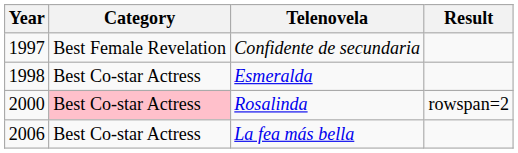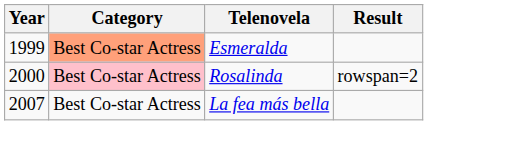- row: (327, 47)
(27, 76) 1998 -> (27, 47) 1999
(127, 76) no background -> (127, 47) lightsalmon background
(27, 133) 2006 -> (27, 104) 2007
